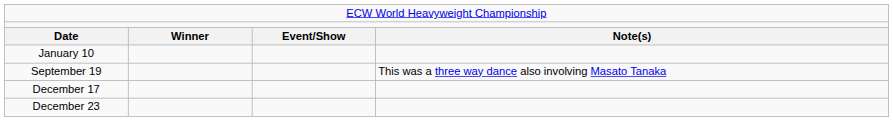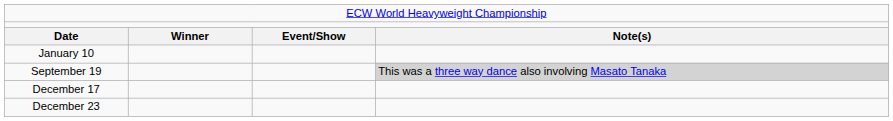(522, 71) no background -> (522, 71) lightgrey background
